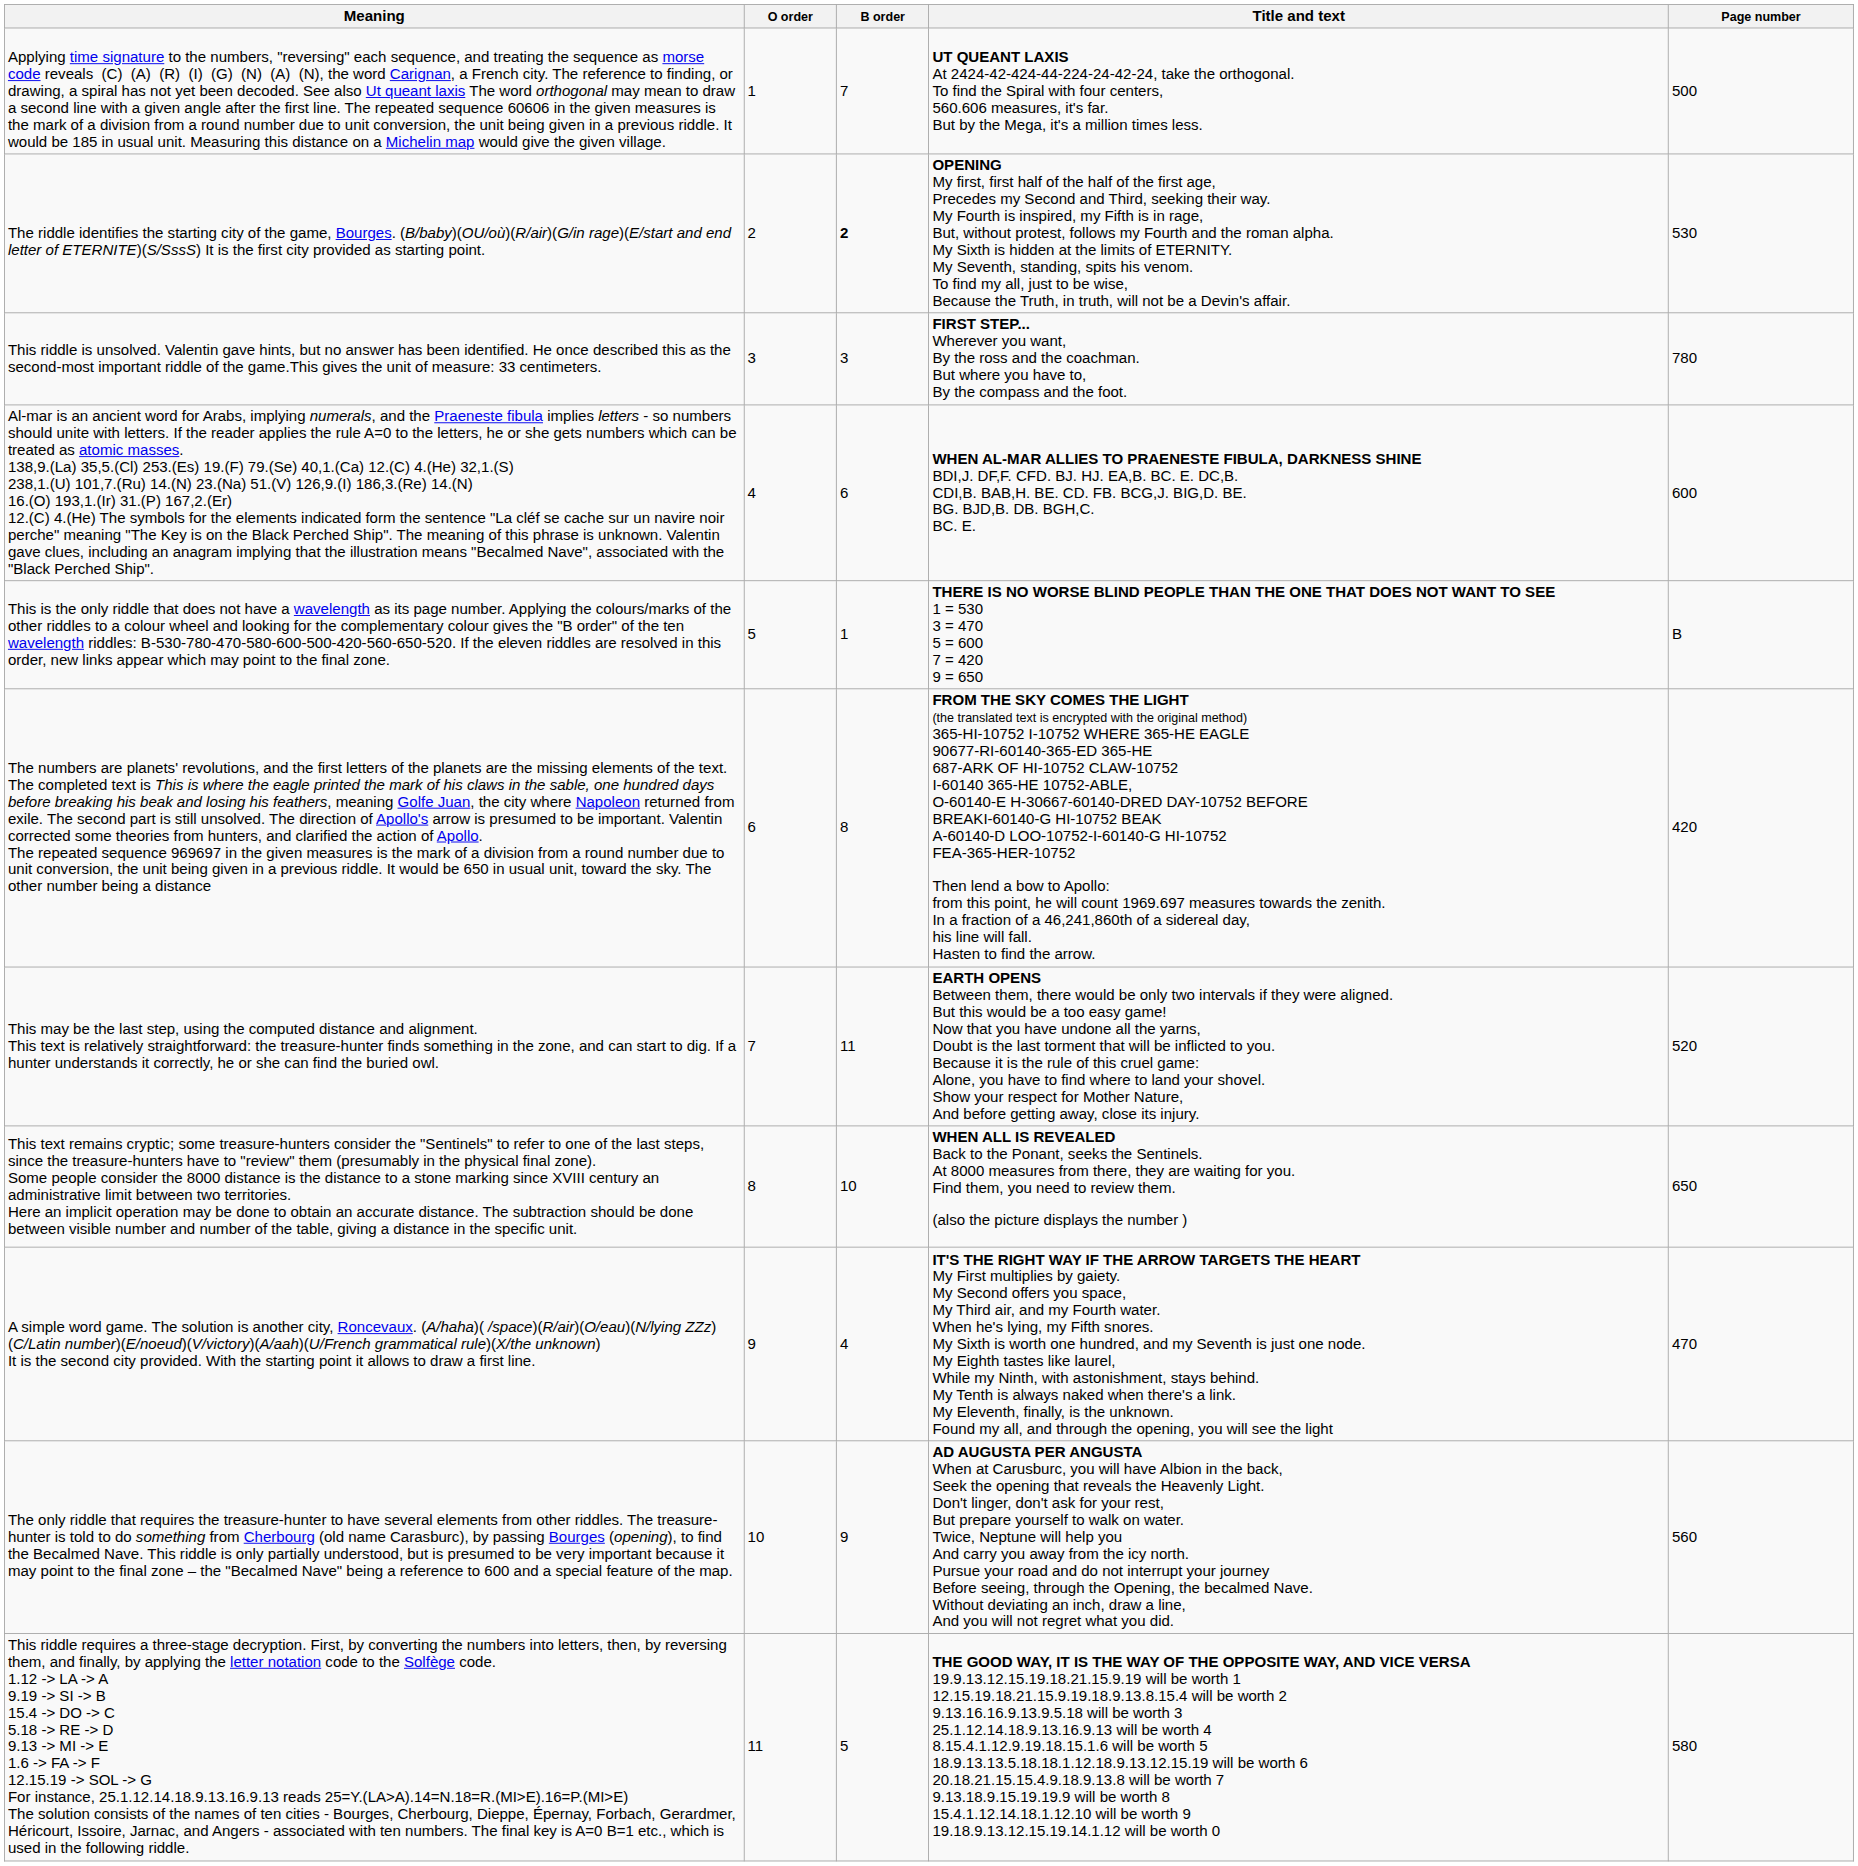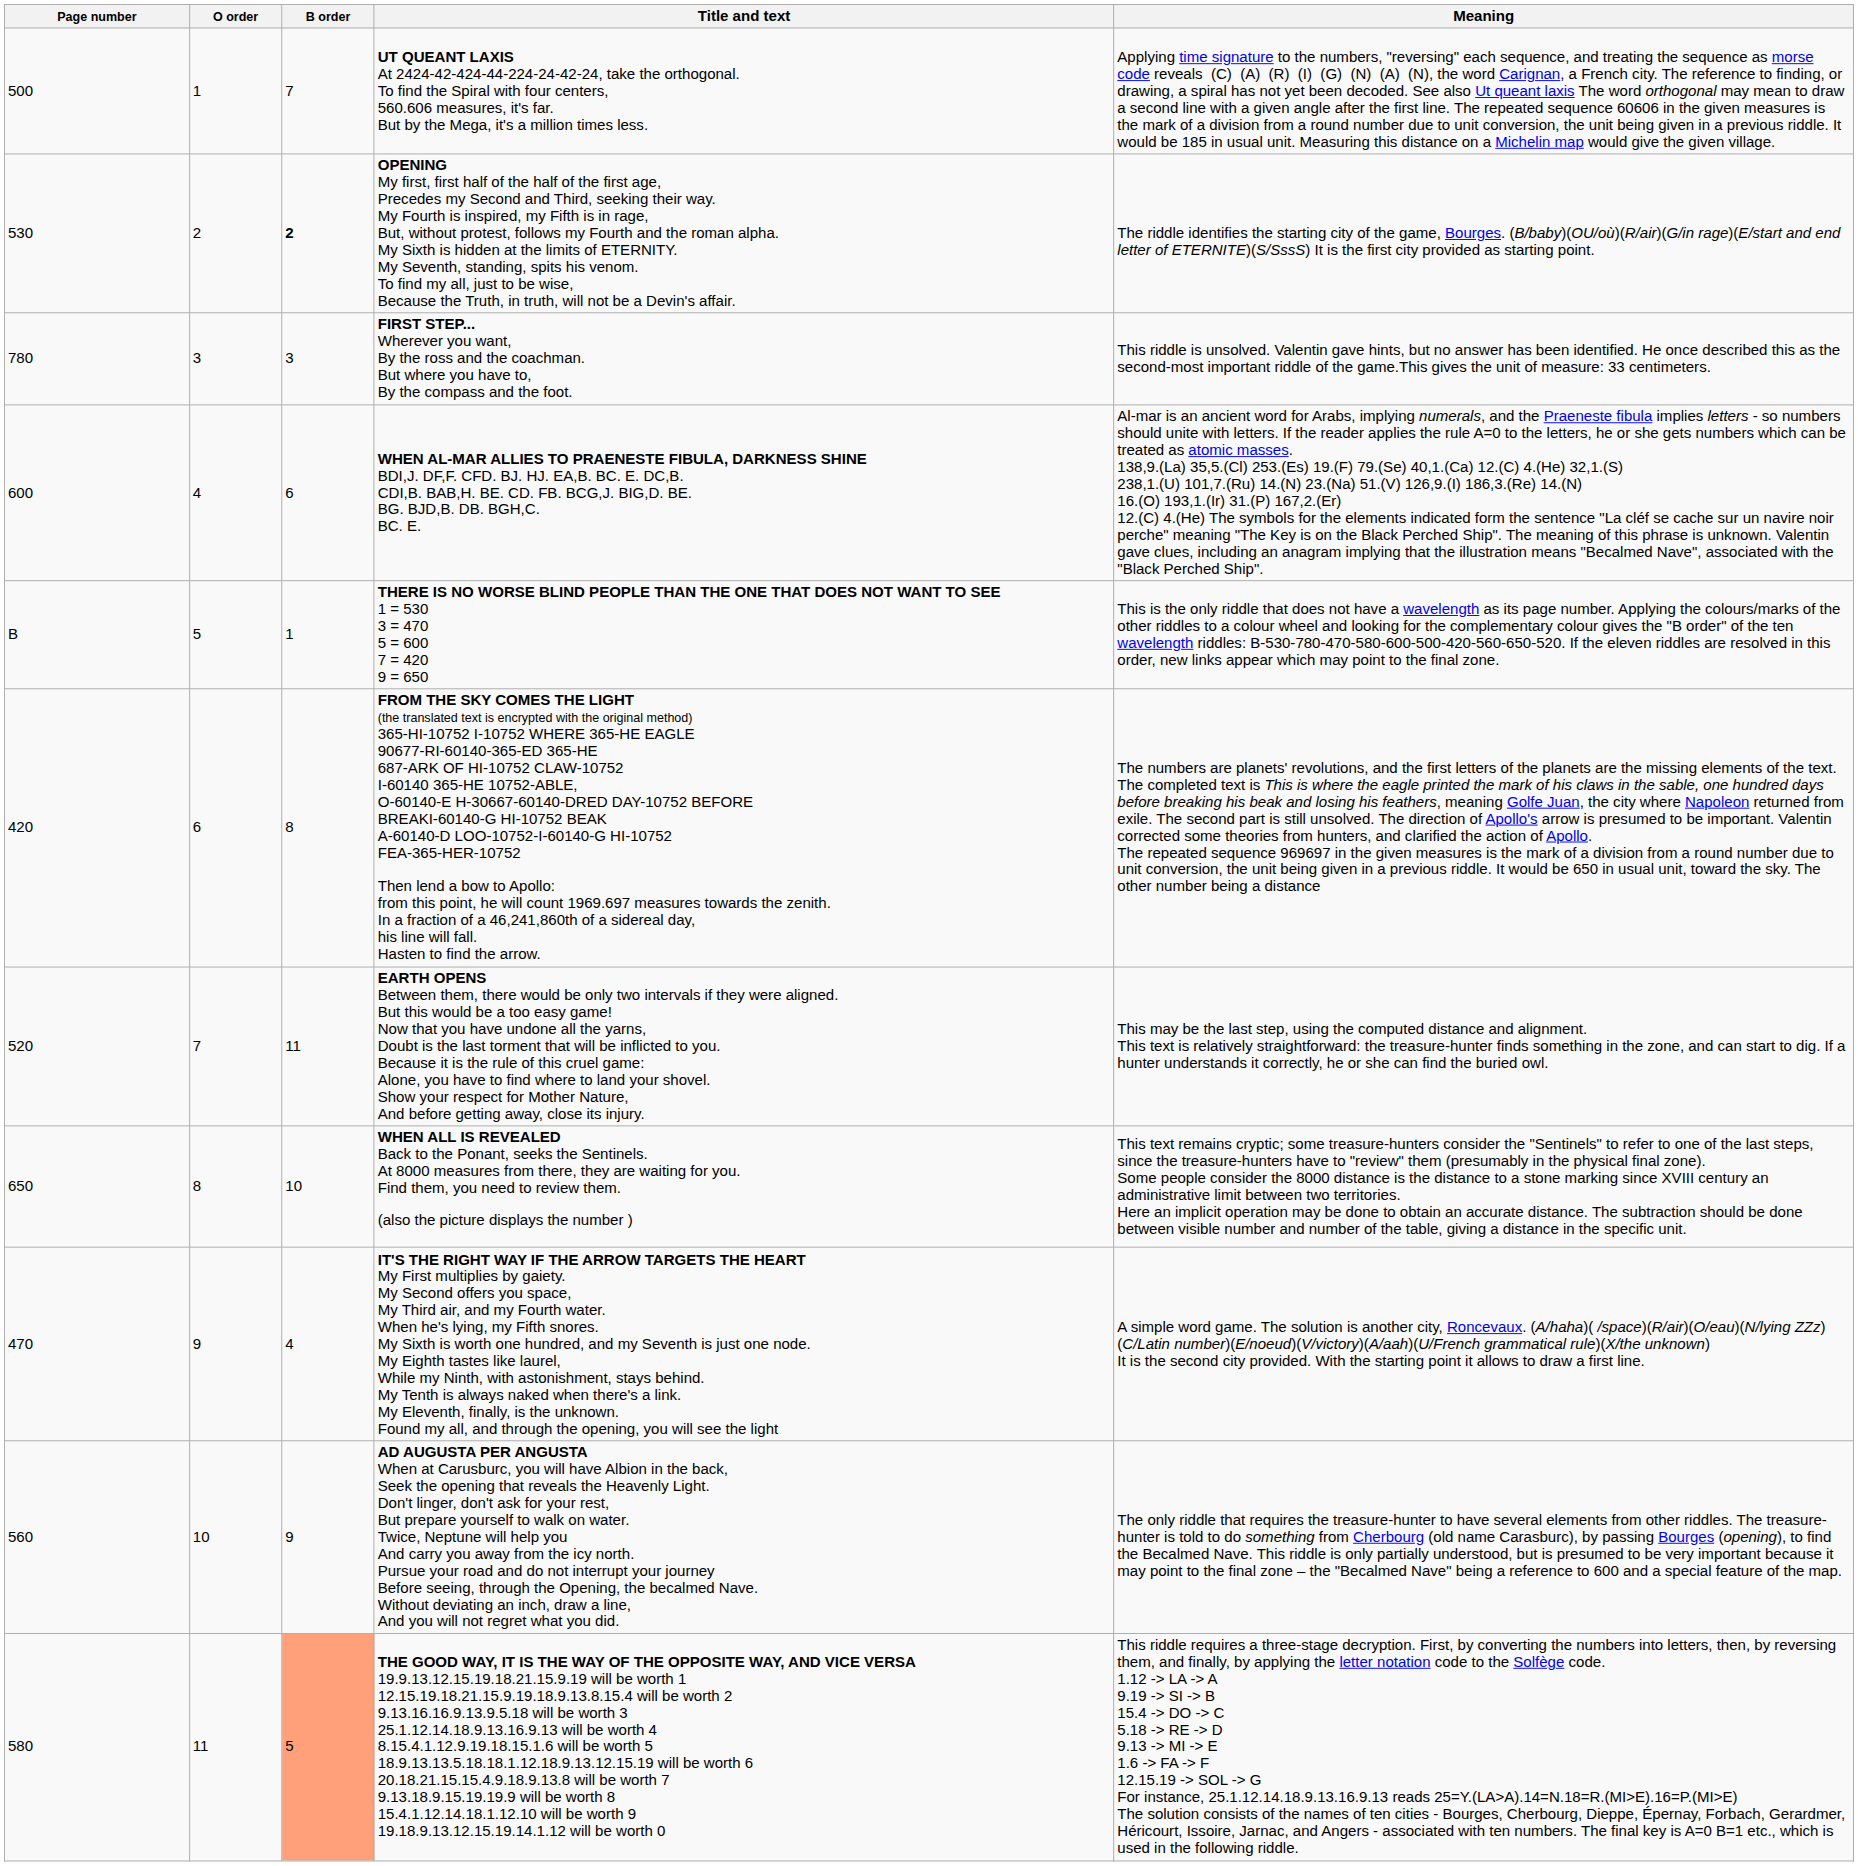columns swapped: (1761, 17) <-> (374, 16)
(844, 1747) no background -> (289, 1747) lightsalmon background
